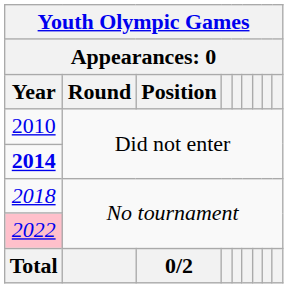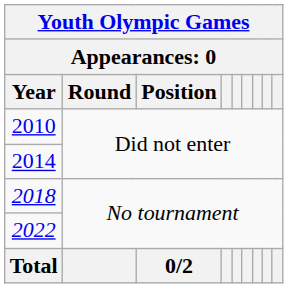(34, 160) bold -> (34, 160) normal
(34, 230) pink background -> (34, 230) no background
